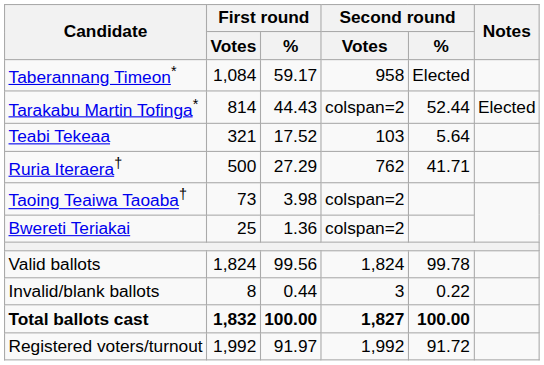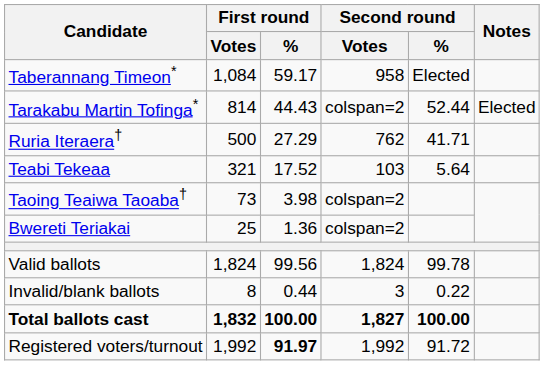rows swapped: (65, 166) <-> (59, 137)
(295, 346) normal -> (295, 346) bold
